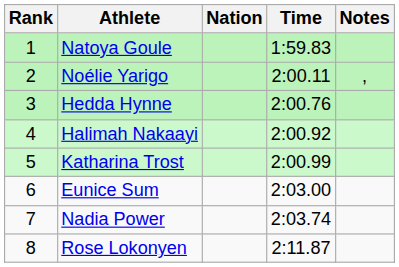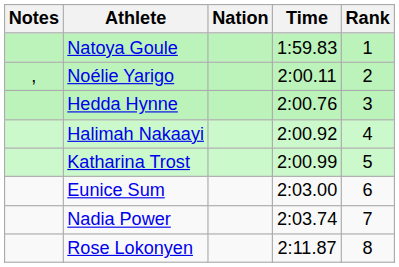columns swapped: (31, 18) <-> (365, 18)
